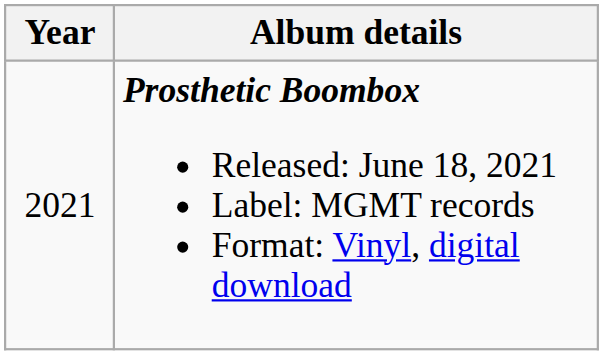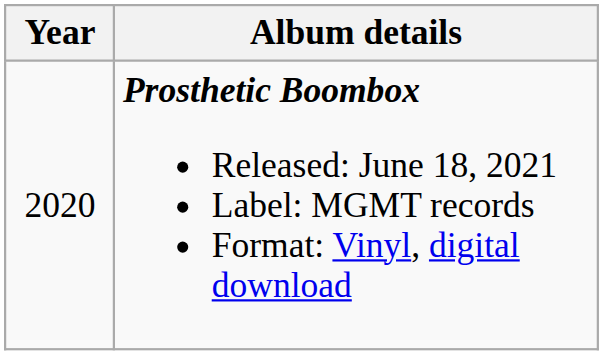(60, 204) 2021 -> (60, 204) 2020
